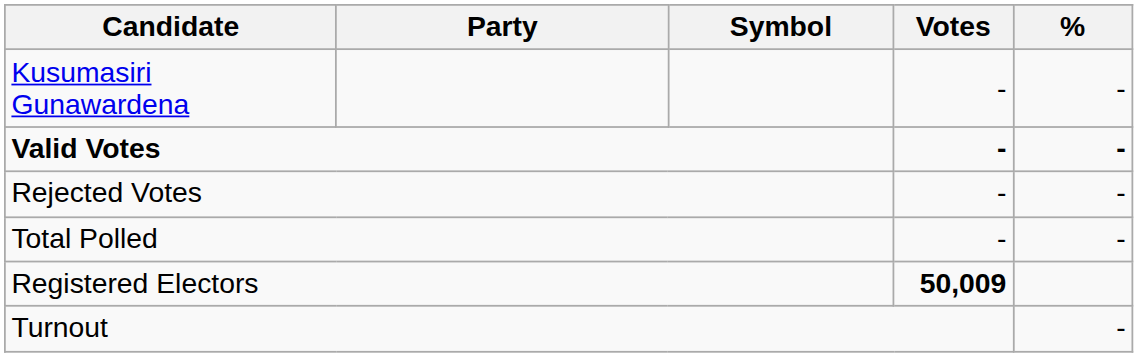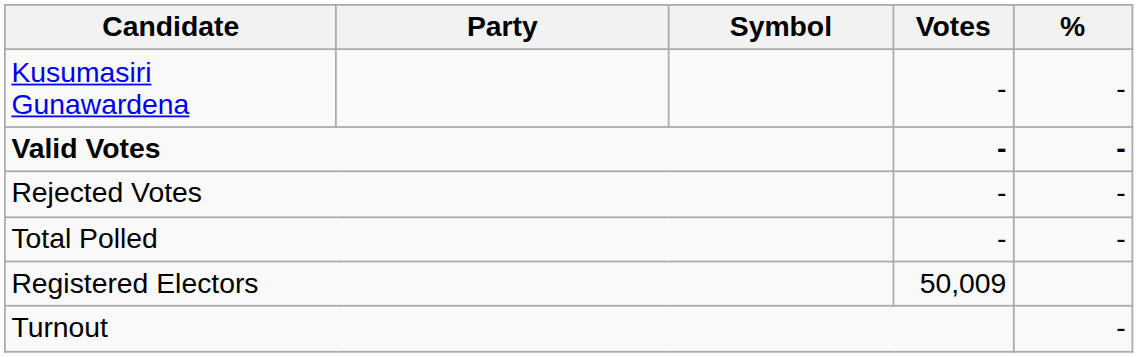(963, 283) bold -> (963, 283) normal
